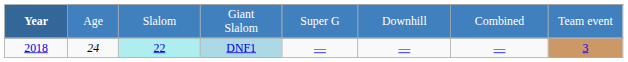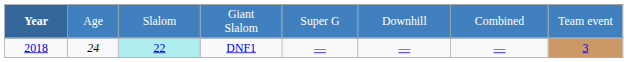(241, 48) lightblue background -> (241, 48) no background
